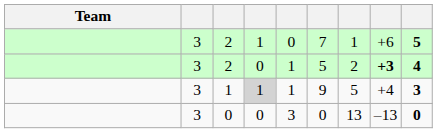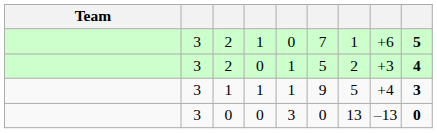(386, 66) bold -> (386, 66) normal
(260, 90) lightgrey background -> (260, 90) no background
